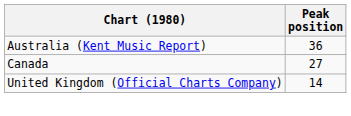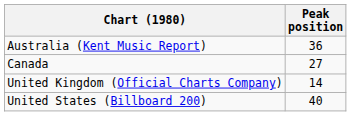+ row: (107, 102)
